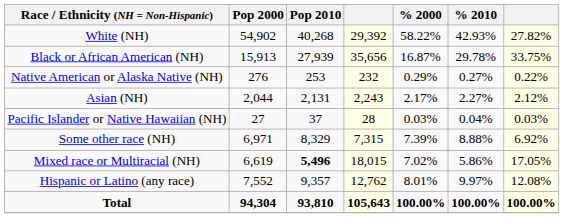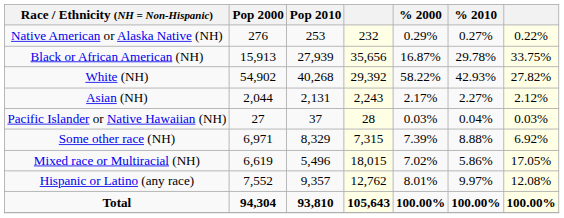rows swapped: (117, 35) <-> (117, 77)
(316, 160) bold -> (316, 160) normal
